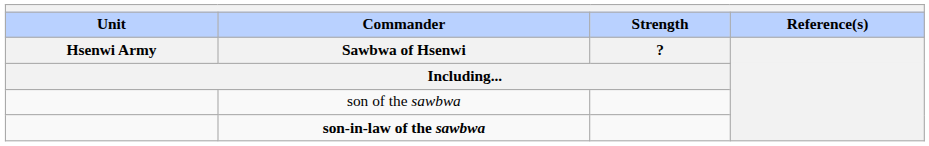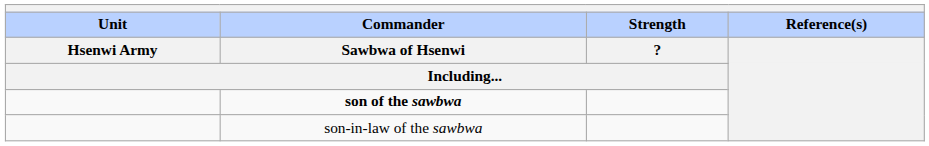(404, 101) normal -> (403, 101) bold
(404, 127) bold -> (403, 127) normal
